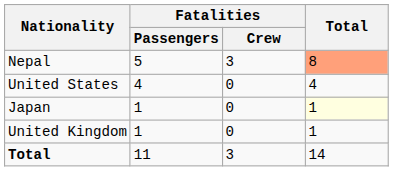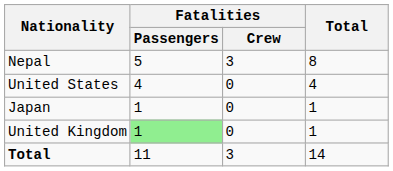(313, 62) lightsalmon background -> (313, 62) no background
(313, 108) lightyellow background -> (313, 108) no background
(138, 132) no background -> (138, 132) lightgreen background
